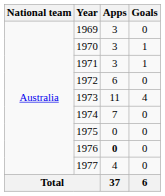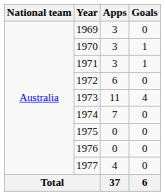(115, 149) bold -> (115, 149) normal
